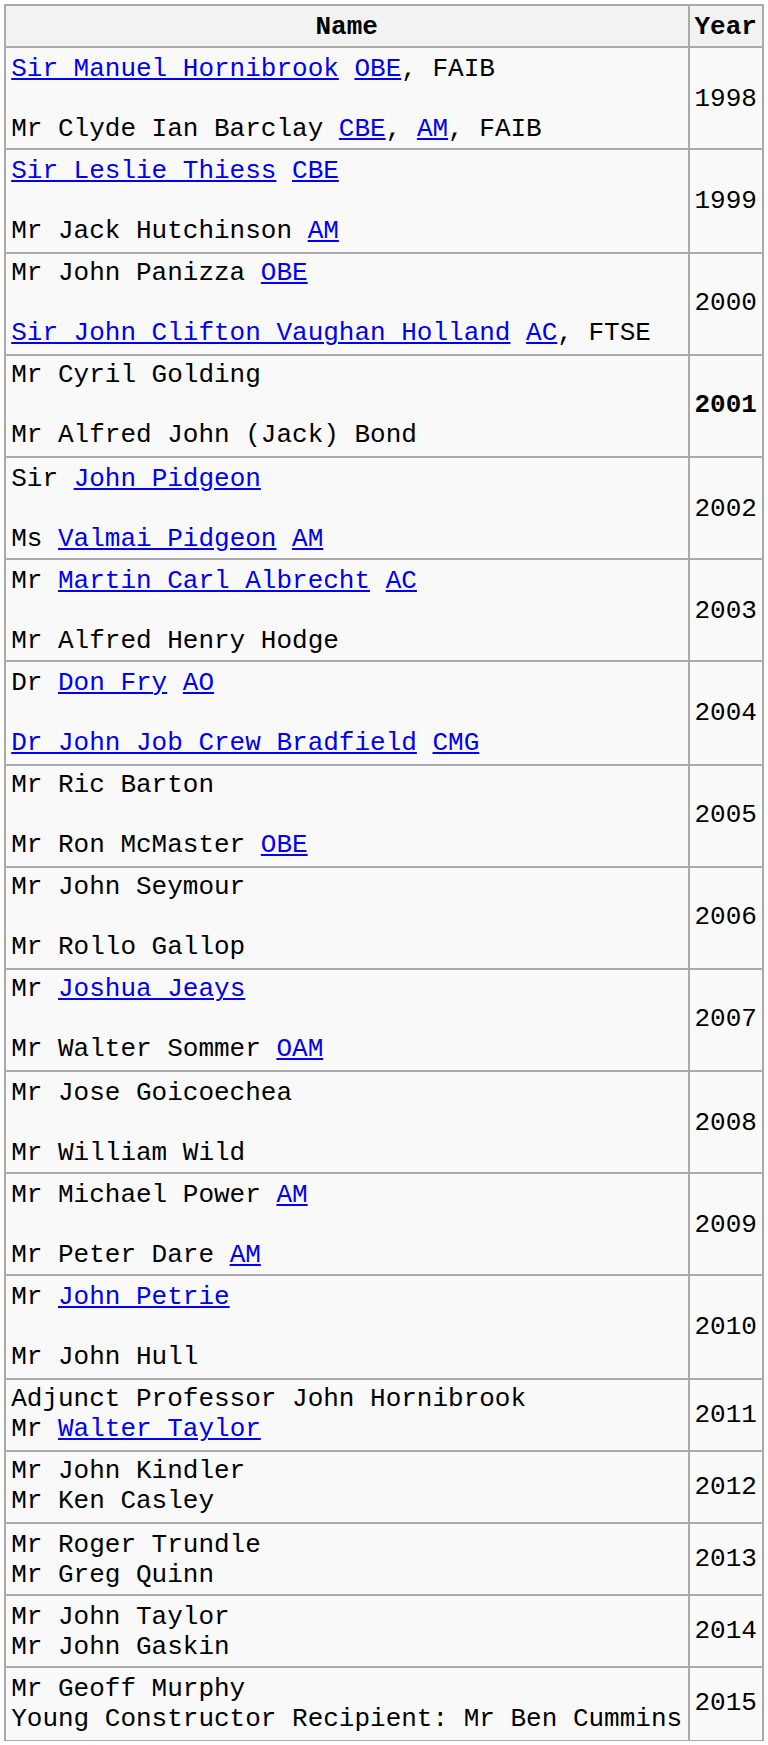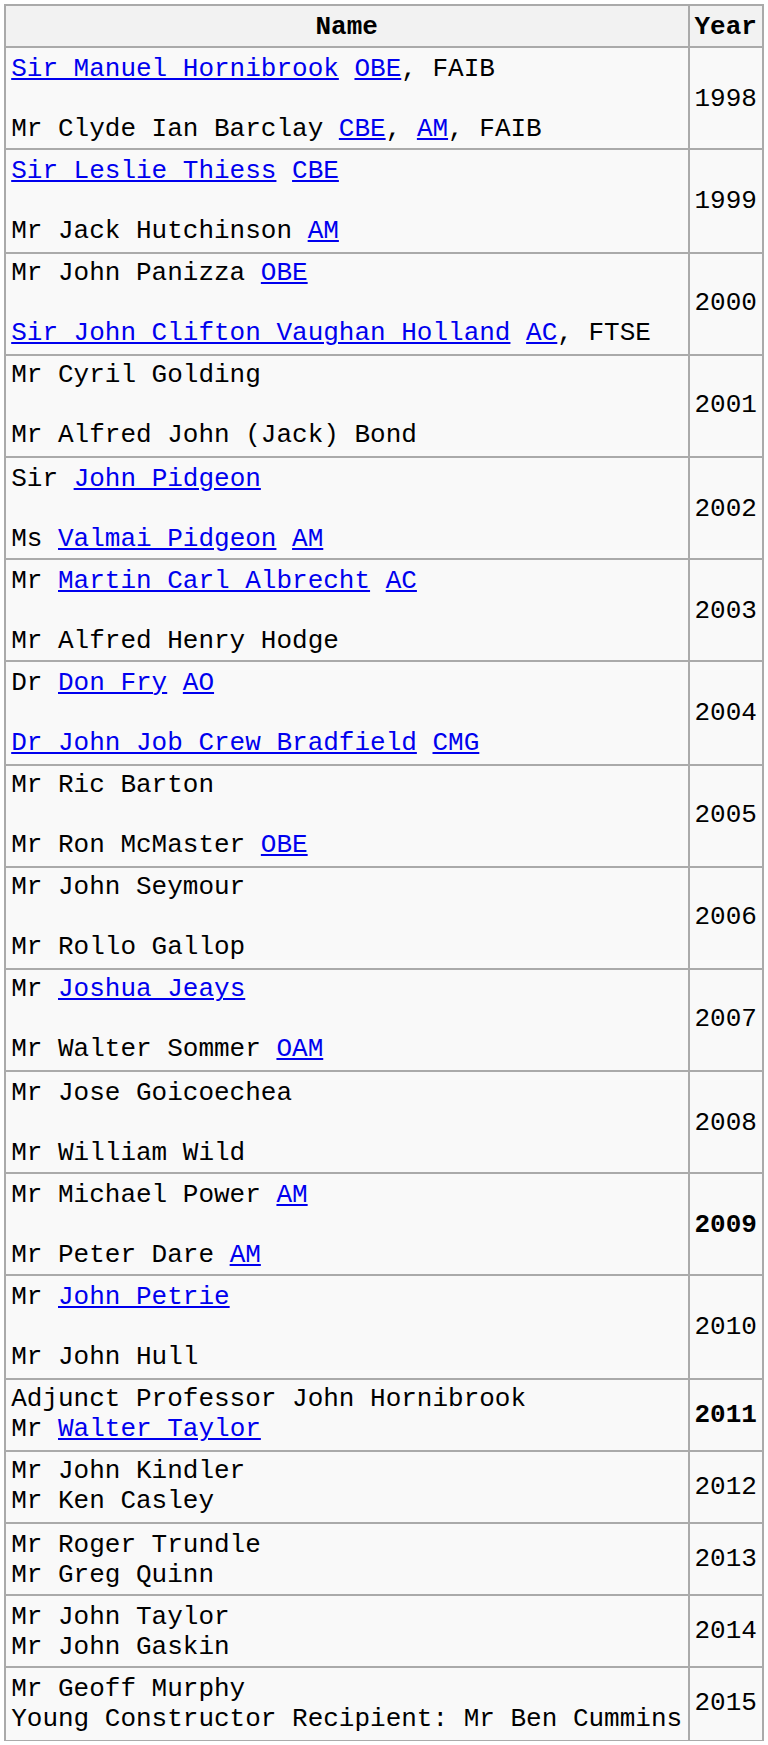(726, 406) bold -> (726, 406) normal
(726, 1225) normal -> (726, 1225) bold
(726, 1414) normal -> (726, 1414) bold
